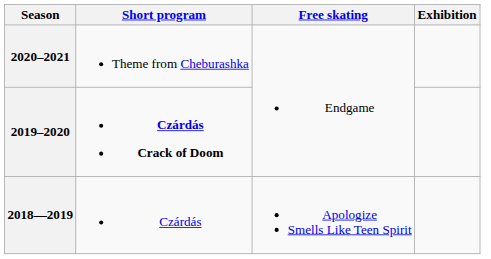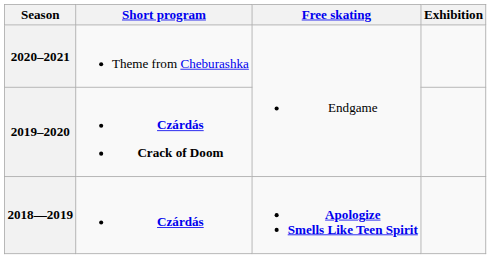(164, 222) normal -> (164, 222) bold
(333, 222) normal -> (336, 222) bold
